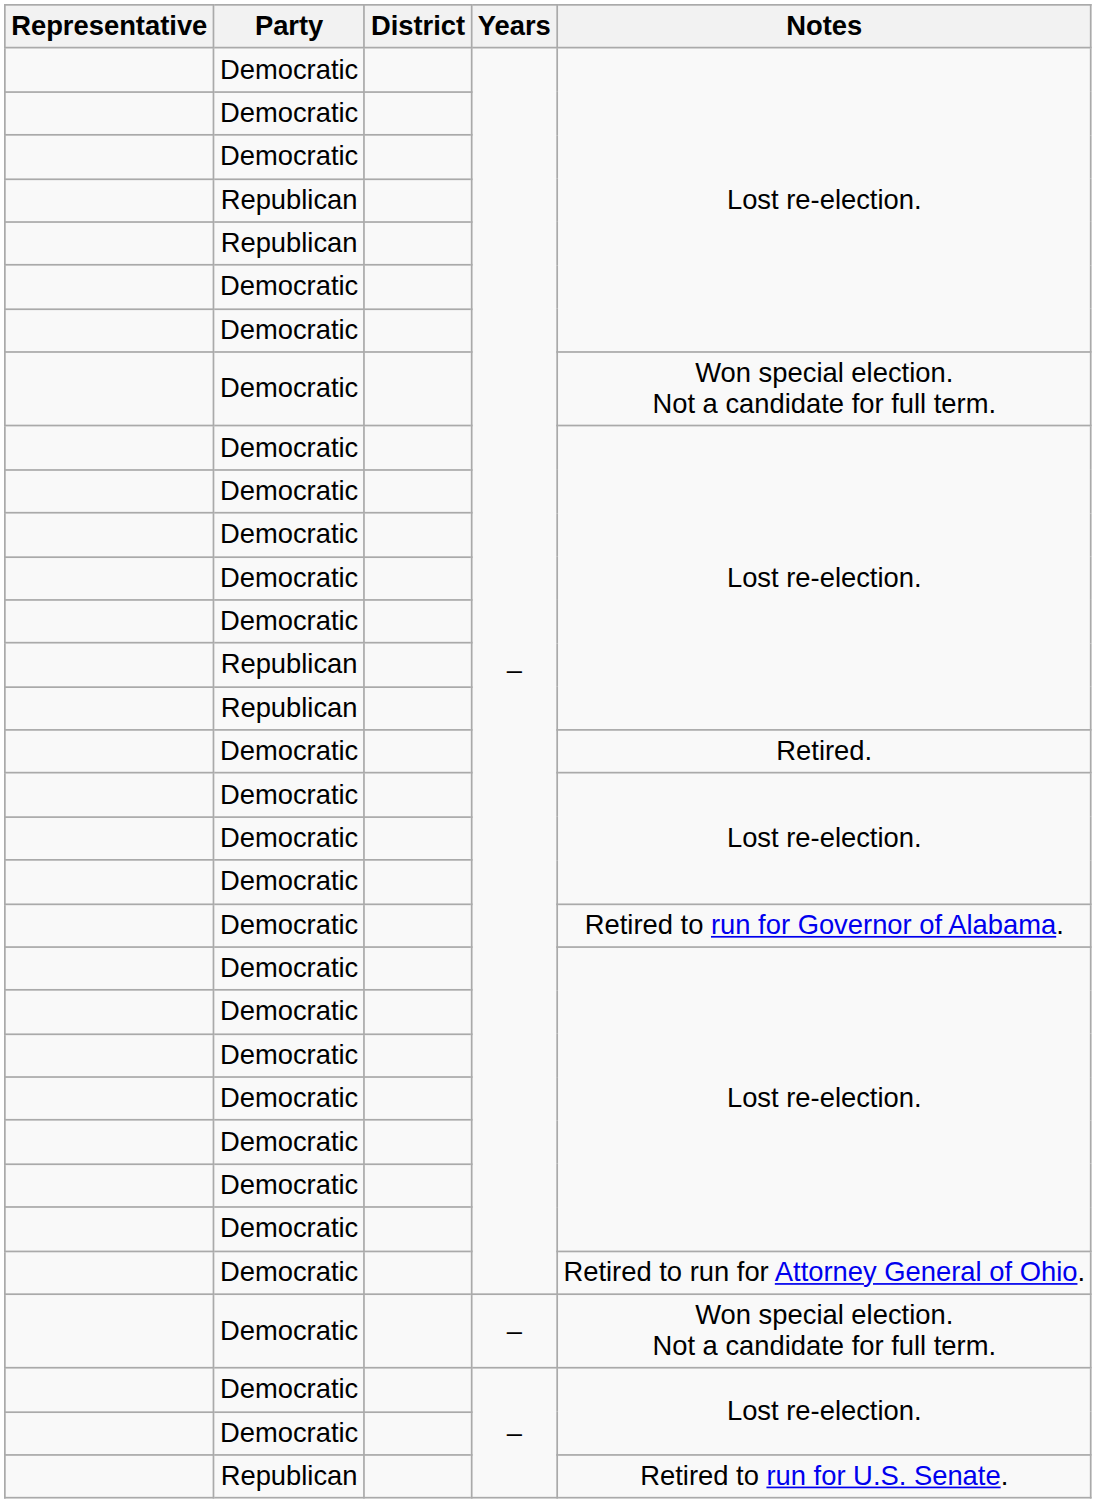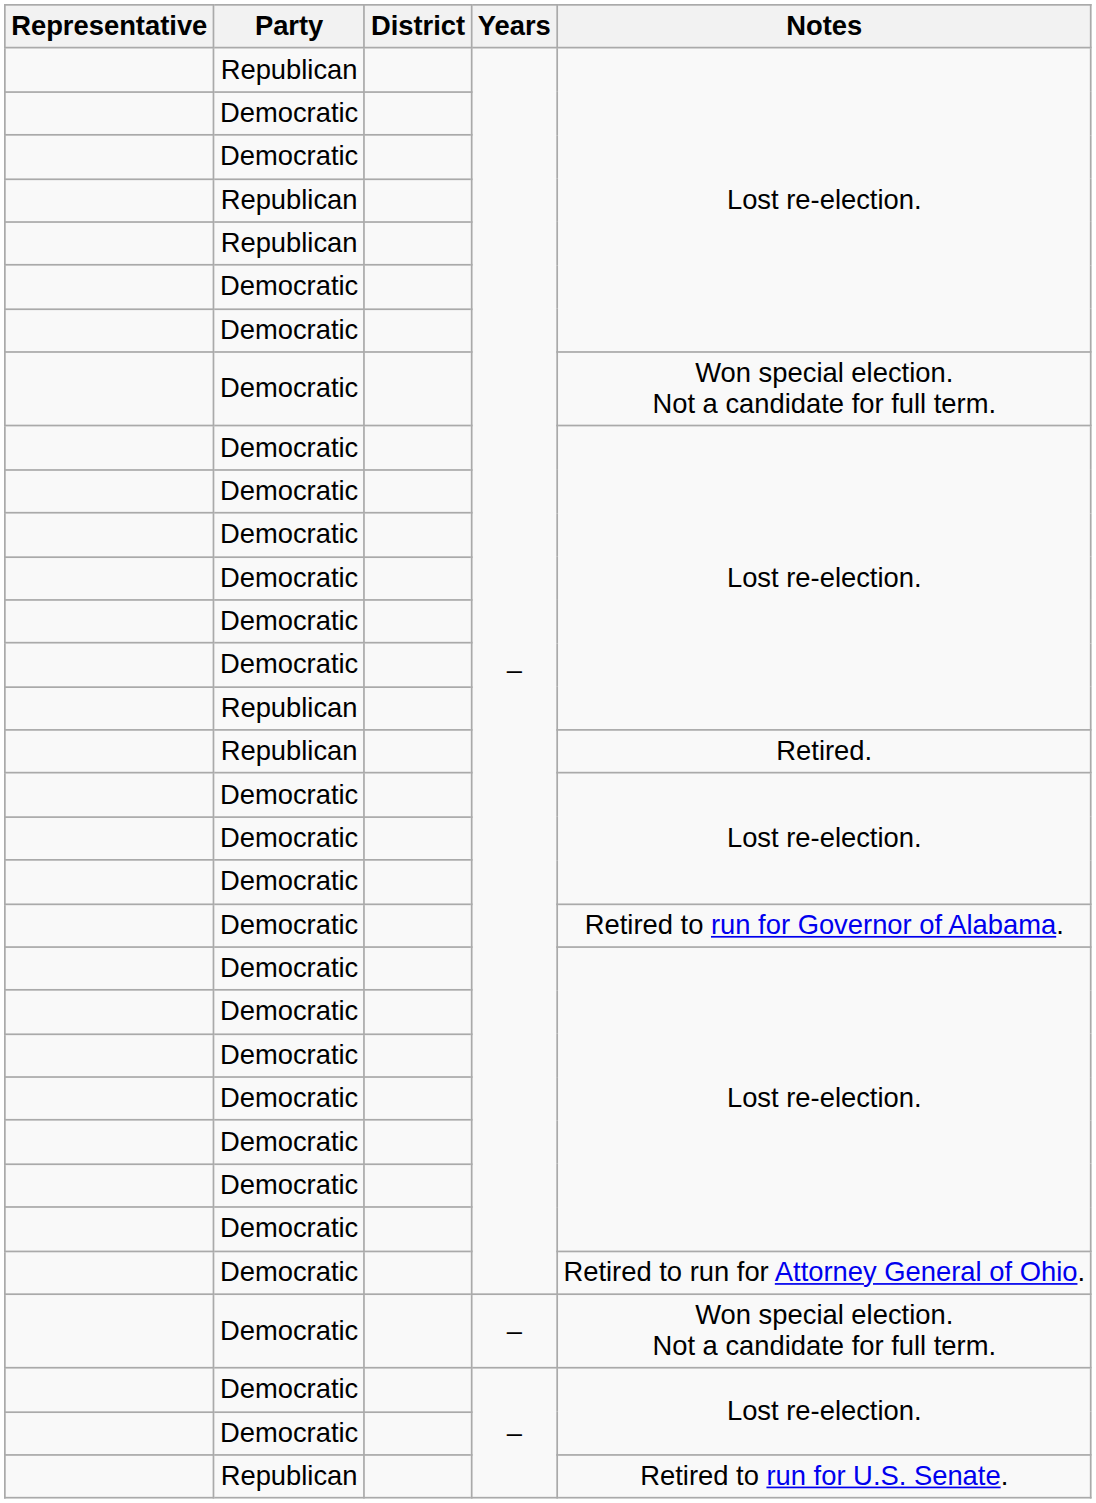(289, 69) Democratic -> (289, 69) Republican
(289, 664) Republican -> (289, 664) Democratic
(289, 751) Democratic -> (289, 751) Republican
